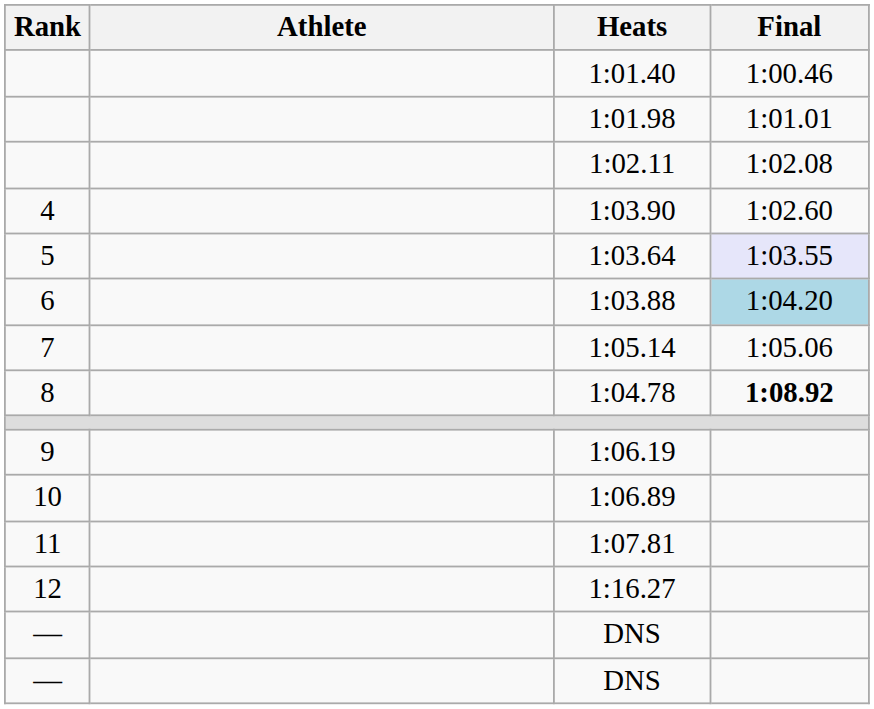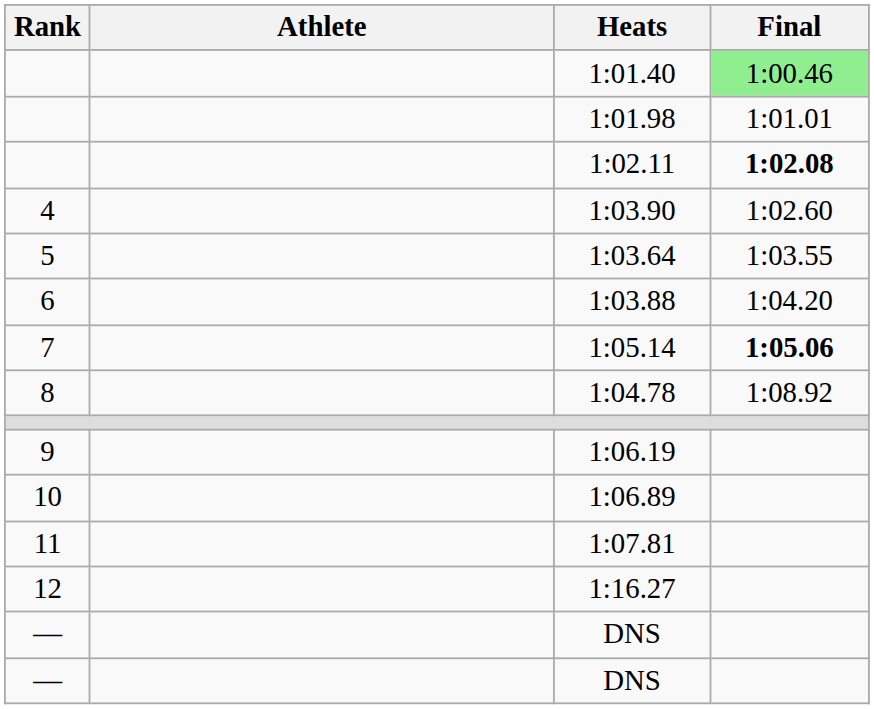(789, 73) no background -> (789, 73) lightgreen background
(789, 164) normal -> (789, 164) bold
(789, 255) lavender background -> (789, 255) no background
(789, 301) lightblue background -> (789, 301) no background
(789, 347) normal -> (789, 347) bold
(789, 392) bold -> (789, 392) normal
